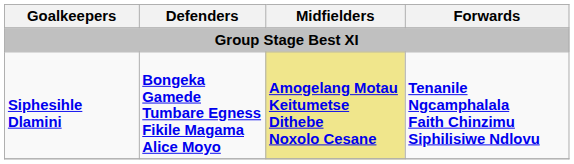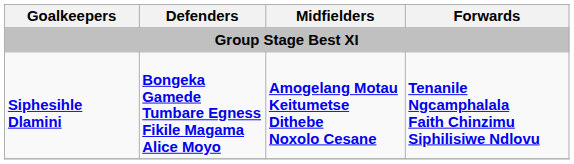(333, 113) khaki background -> (333, 113) no background
